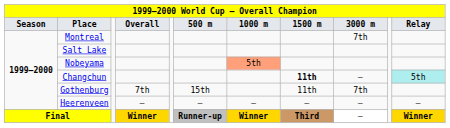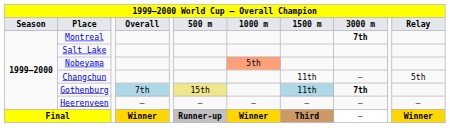(360, 37) normal -> (360, 37) bold
(307, 77) bold -> (307, 77) normal
(418, 77) paleturquoise background -> (418, 77) no background
(142, 90) no background -> (142, 90) lightblue background
(200, 90) no background -> (200, 90) khaki background
(307, 90) no background -> (307, 90) lightblue background
(360, 90) normal -> (360, 90) bold
